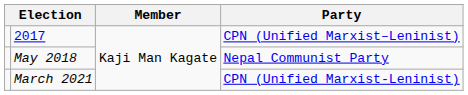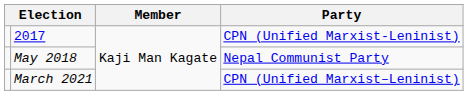(342, 37) CPN (Unified Marxist–Leninist) -> (342, 37) CPN (Unified Marxist-Leninist)
(342, 79) CPN (Unified Marxist-Leninist) -> (342, 79) CPN (Unified Marxist–Leninist)
